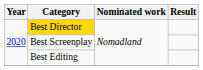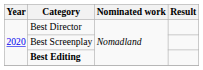(56, 27) gold background -> (56, 27) no background
(54, 57) normal -> (55, 57) bold
